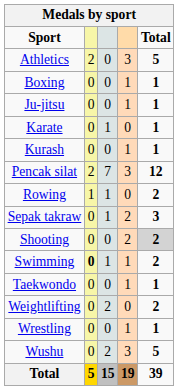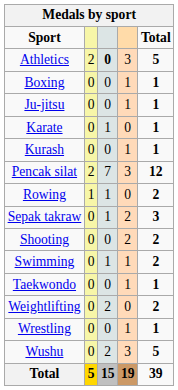(108, 60) normal -> (108, 60) bold
(156, 239) lightgrey background -> (156, 239) no background
(91, 262) bold -> (91, 262) normal
